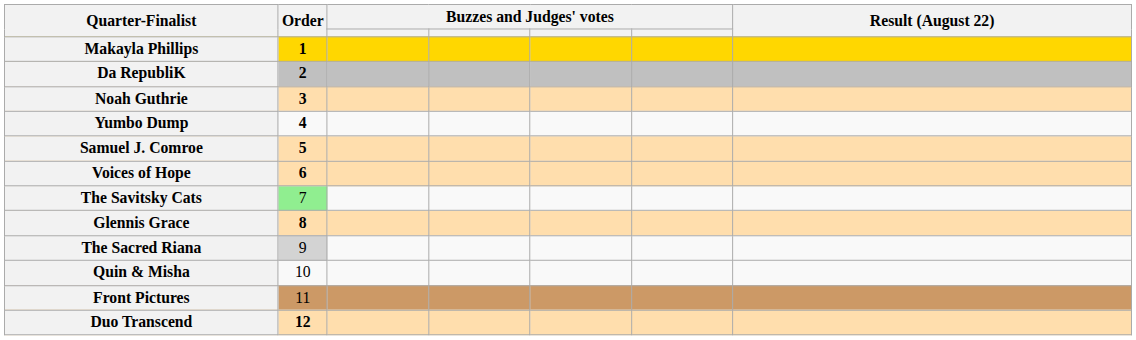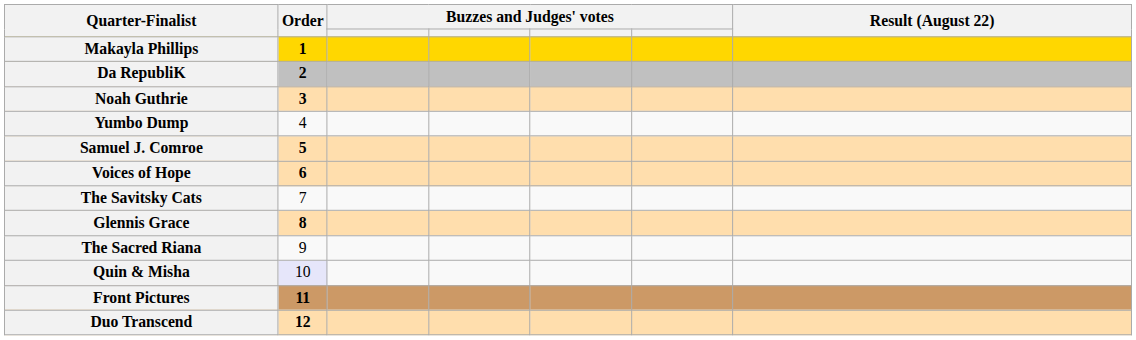(303, 123) bold -> (303, 123) normal
(303, 198) lightgreen background -> (303, 198) no background
(303, 247) lightgrey background -> (303, 247) no background
(303, 272) no background -> (303, 272) lavender background
(303, 297) normal -> (303, 297) bold
